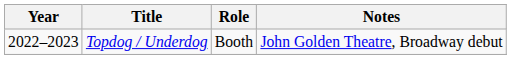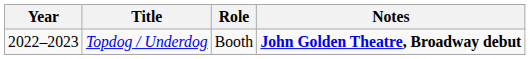(382, 41) normal -> (391, 41) bold
